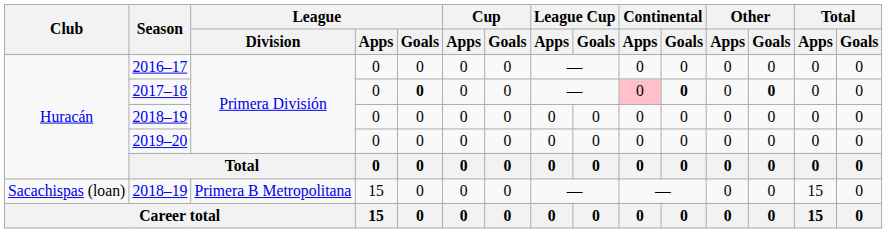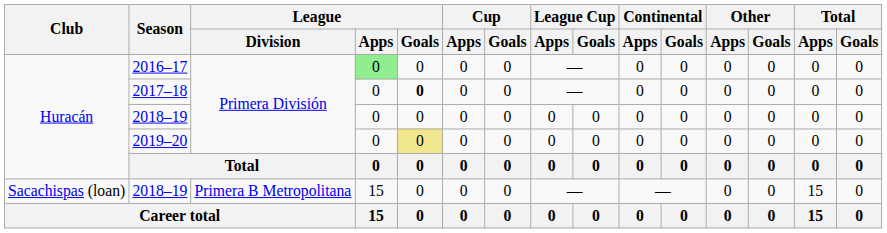(376, 66) no background -> (376, 66) lightgreen background
(640, 91) pink background -> (640, 91) no background
(684, 91) bold -> (684, 91) normal
(772, 91) bold -> (772, 91) normal
(420, 141) no background -> (420, 141) khaki background
